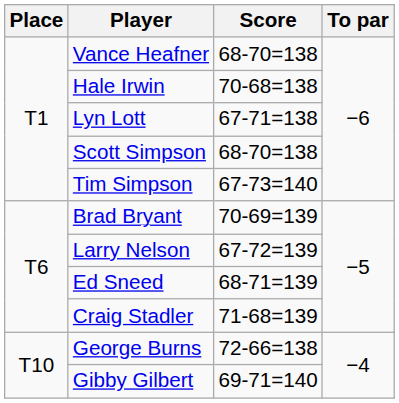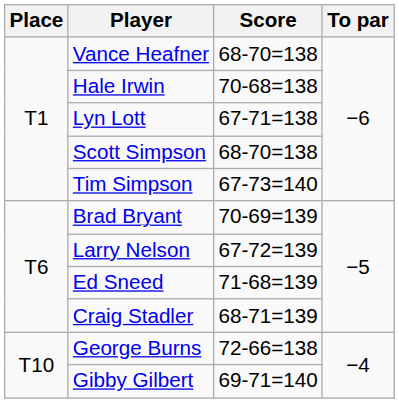(268, 282) 68-71=139 -> (268, 282) 71-68=139
(268, 315) 71-68=139 -> (268, 315) 68-71=139
